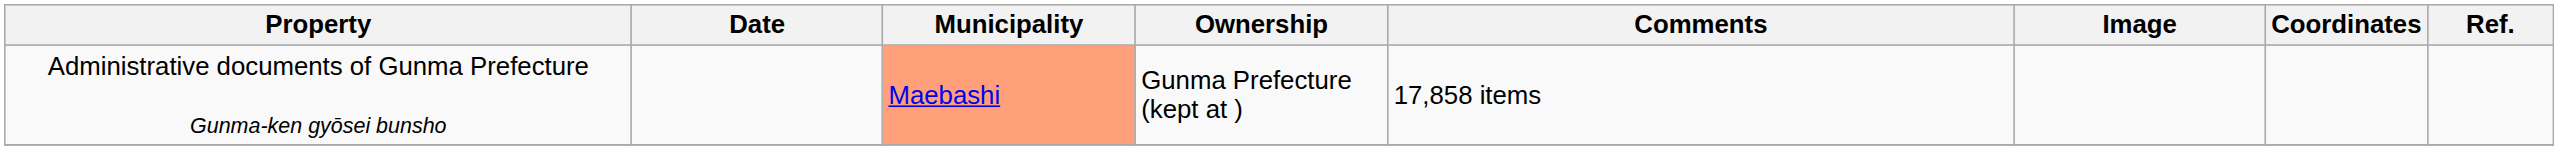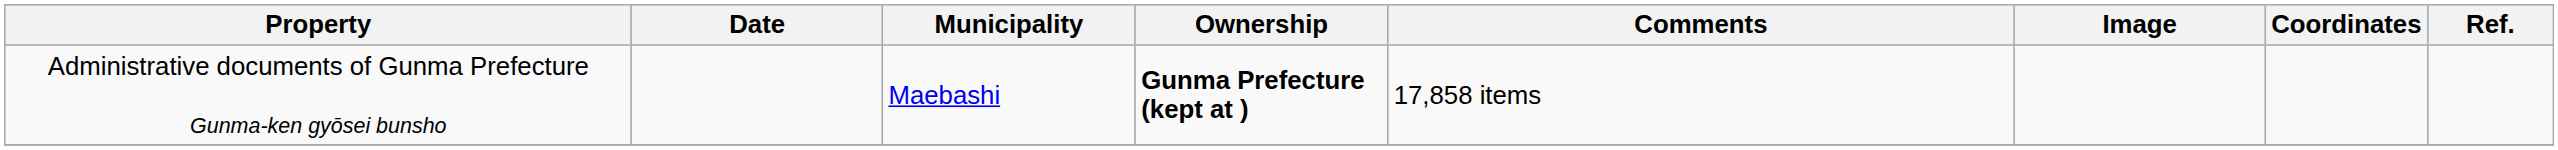(944, 94) lightsalmon background -> (944, 94) no background
(1246, 94) normal -> (1253, 94) bold
